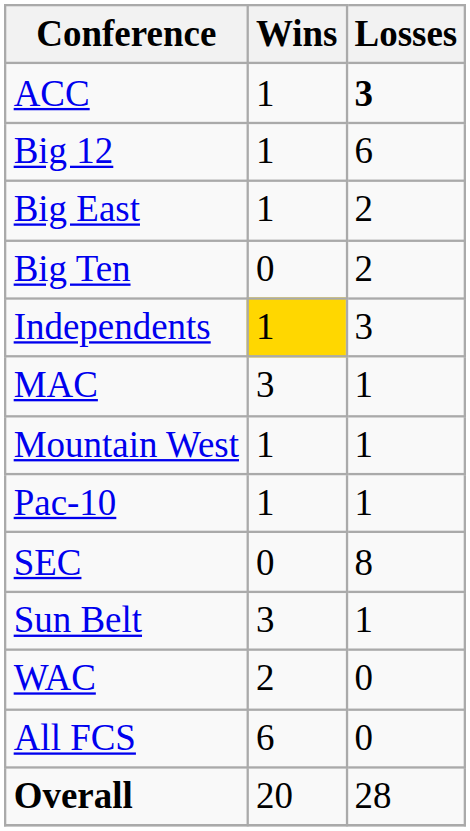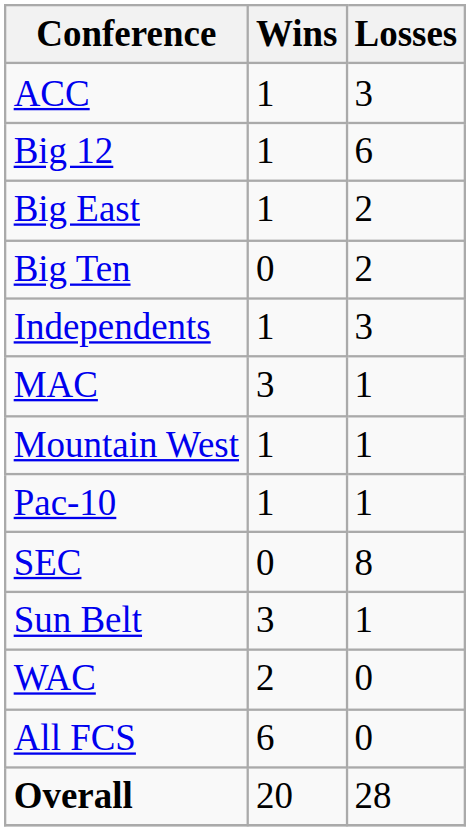(364, 92) bold -> (364, 92) normal
(265, 326) gold background -> (265, 326) no background
